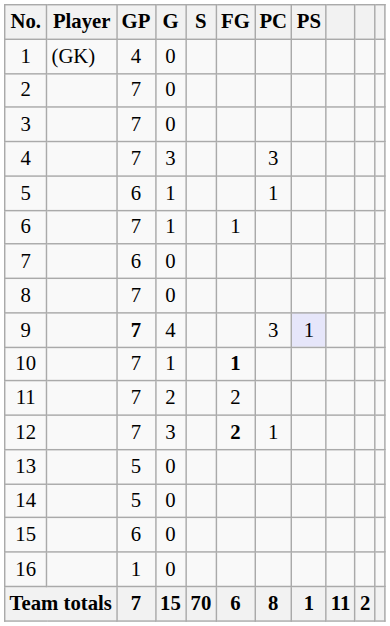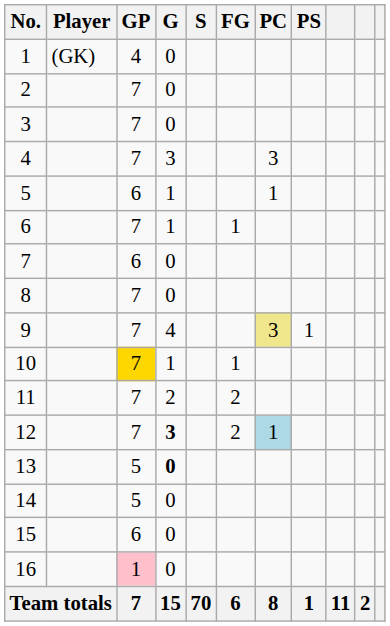(136, 329) bold -> (136, 329) normal
(273, 329) no background -> (273, 329) khaki background
(309, 329) lavender background -> (309, 329) no background
(136, 363) no background -> (136, 363) gold background
(235, 363) bold -> (235, 363) normal
(170, 432) normal -> (170, 432) bold
(235, 432) bold -> (235, 432) normal
(273, 432) no background -> (273, 432) lightblue background
(170, 466) normal -> (170, 466) bold
(136, 569) no background -> (136, 569) pink background
